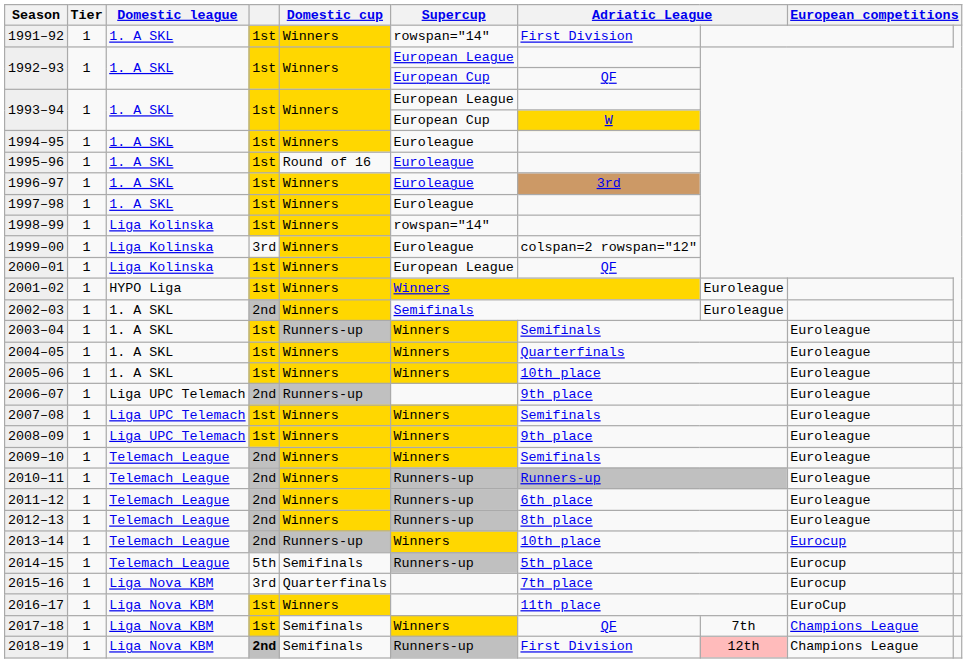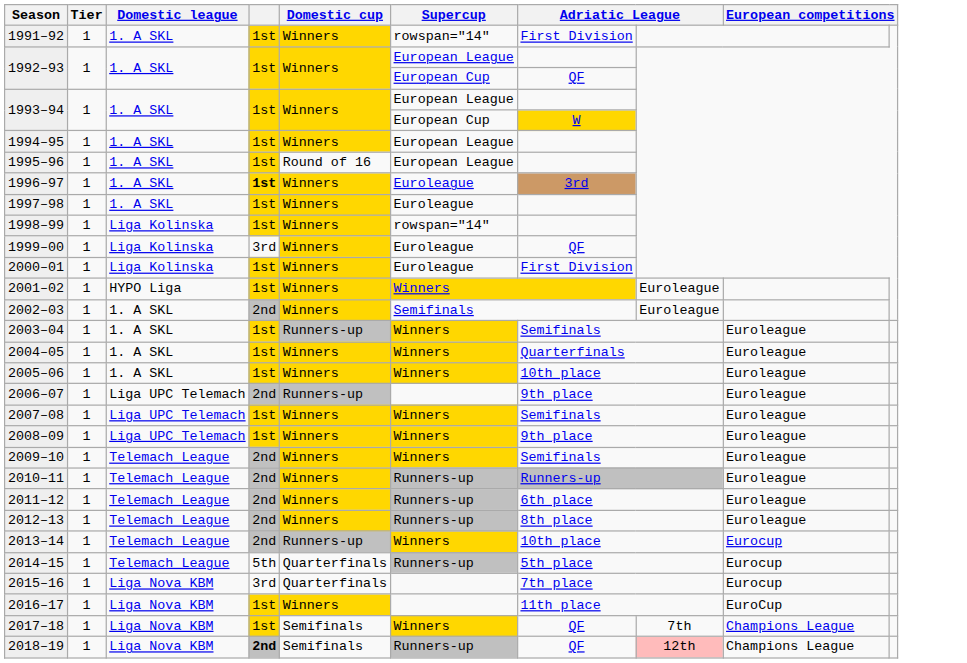(434, 142) Euroleague -> (454, 142) European League
(434, 163) Euroleague -> (454, 163) European League
(264, 184) normal -> (264, 184) bold
(609, 247) colspan=2 rowspan="12" -> (577, 247) QF
(454, 268) European League -> (434, 268) Euroleague
(609, 268) QF -> (577, 268) First Division
(323, 563) Semifinals -> (335, 563) Quarterfinals
(577, 647) First Division -> (577, 647) QF
